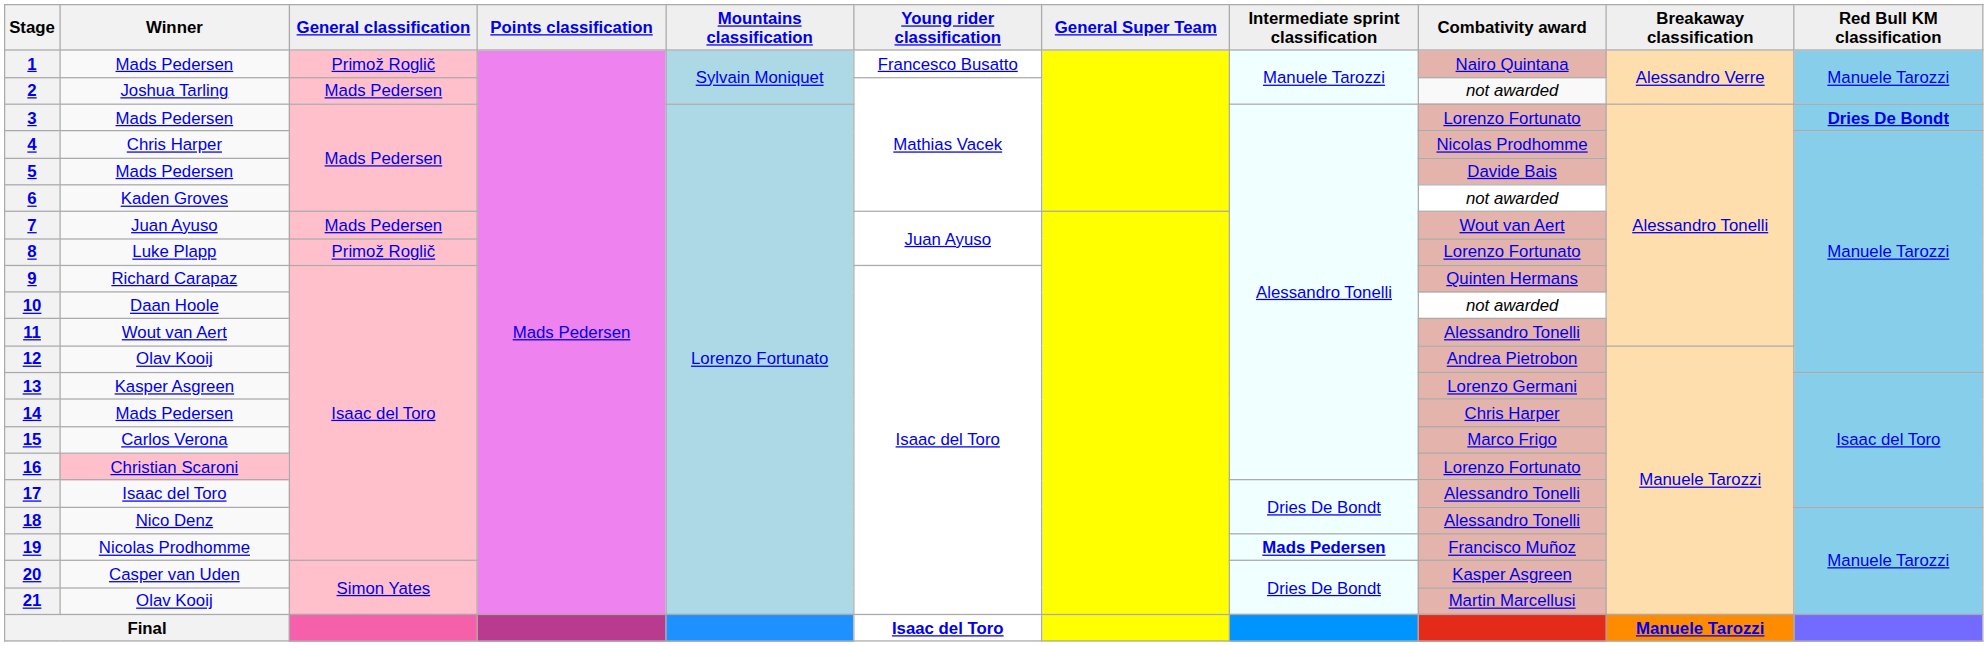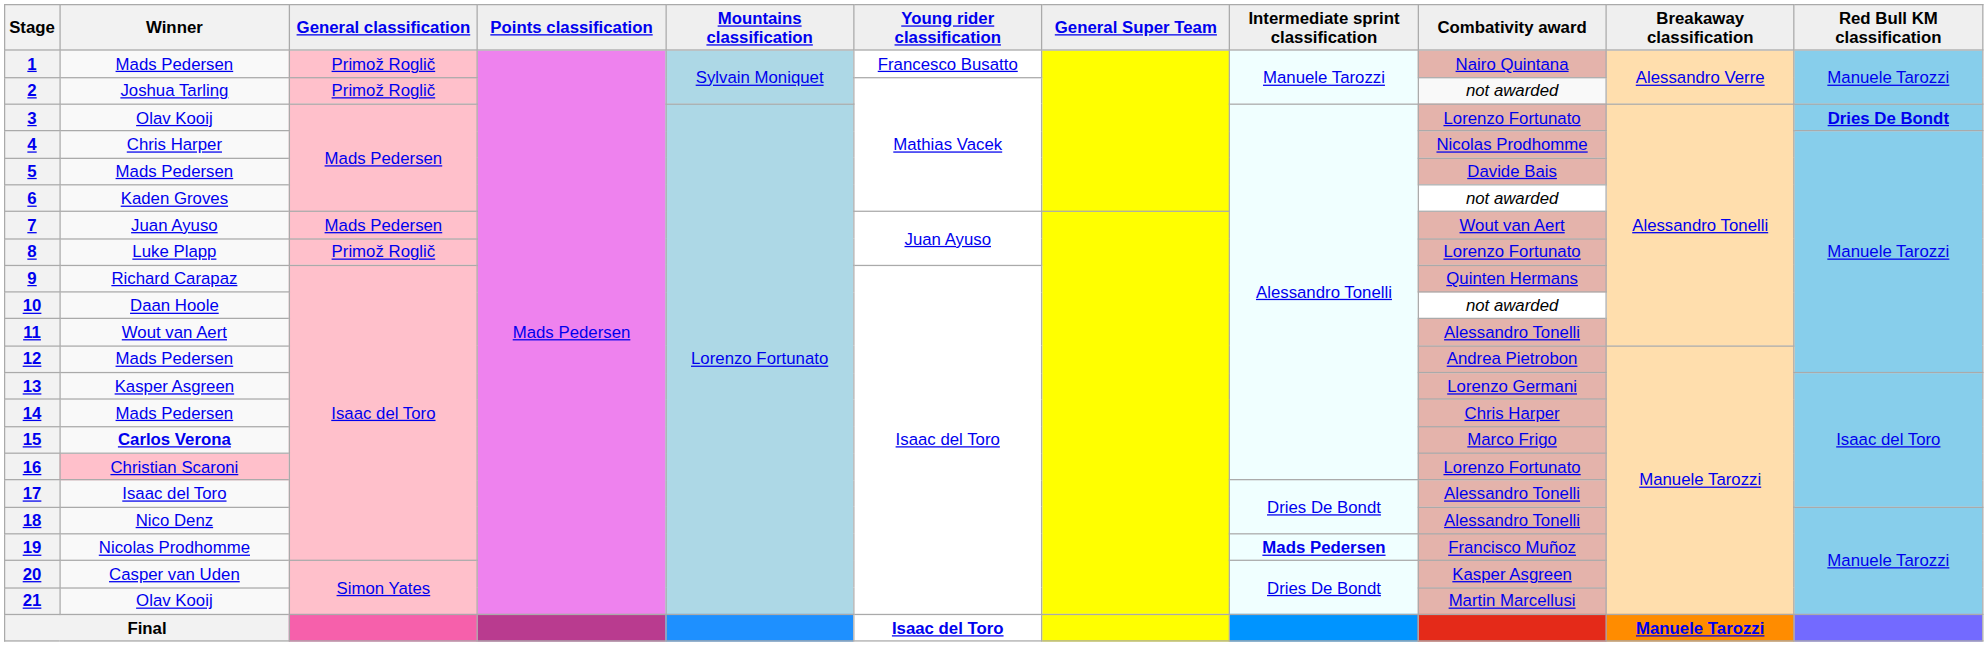(383, 91) Mads Pedersen -> (383, 91) Primož Roglič
(174, 118) Mads Pedersen -> (174, 118) Olav Kooij
(174, 360) Olav Kooij -> (174, 360) Mads Pedersen
(174, 440) normal -> (174, 440) bold
